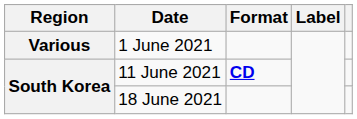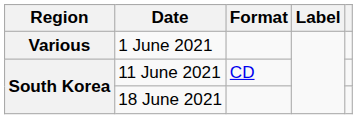(242, 72) bold -> (242, 72) normal
